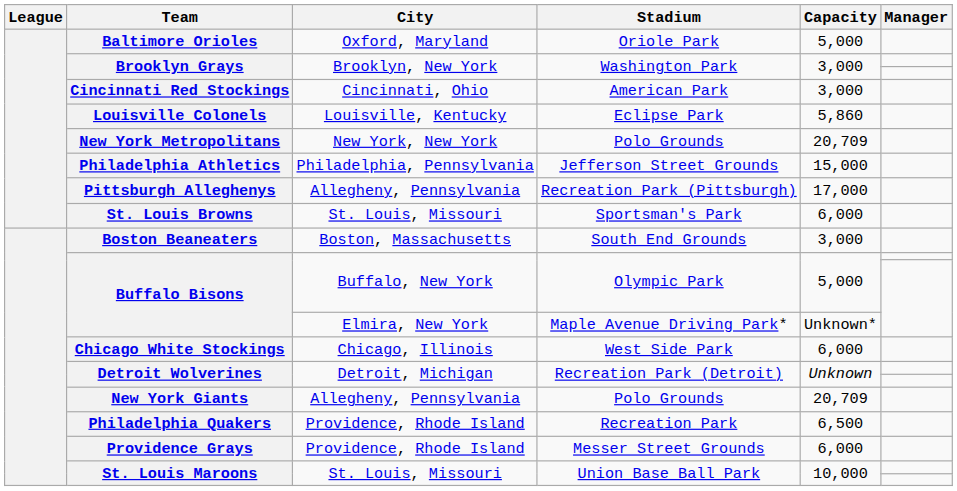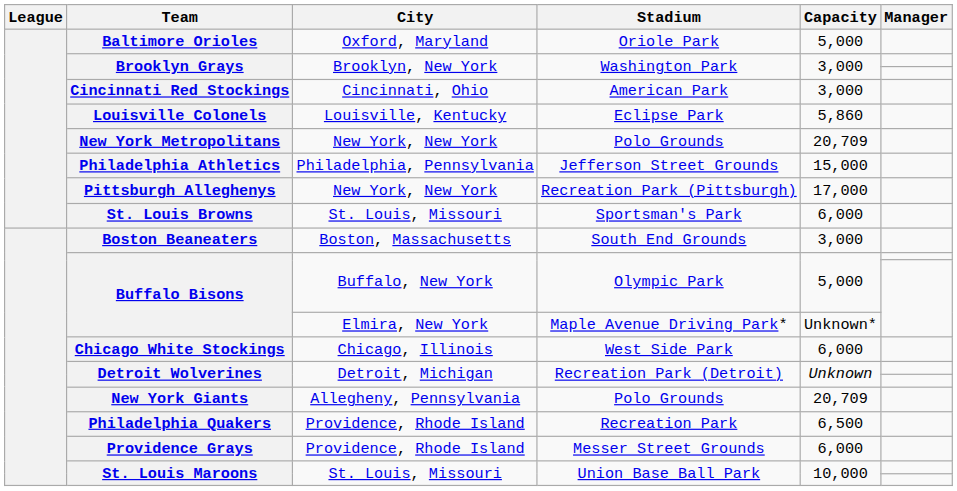(415, 191) Allegheny, Pennsylvania -> (415, 191) New York, New York
